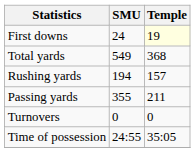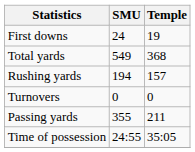(153, 35) lightyellow background -> (153, 35) no background
rows swapped: (43, 96) <-> (34, 116)
